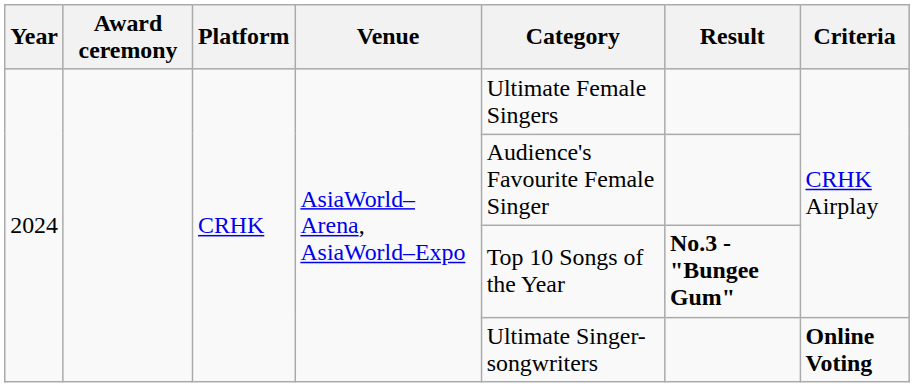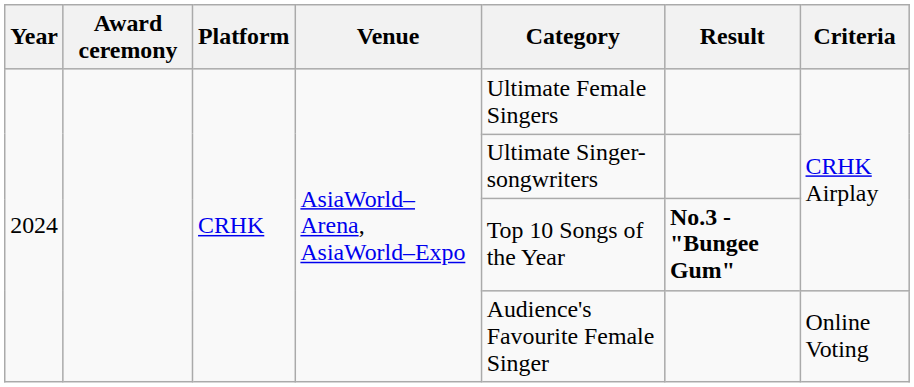(570, 179) Audience's Favourite Female Singer -> (566, 166) Ultimate Singer-songwriters
(566, 348) Ultimate Singer-songwriters -> (570, 335) Audience's Favourite Female Singer
(840, 348) bold -> (838, 335) normal
